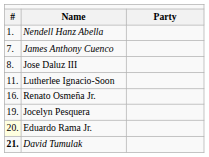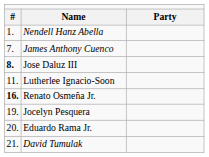(10, 65) normal -> (10, 65) bold
(13, 96) normal -> (13, 96) bold
(13, 128) lightyellow background -> (13, 128) no background
(13, 144) bold -> (13, 144) normal
